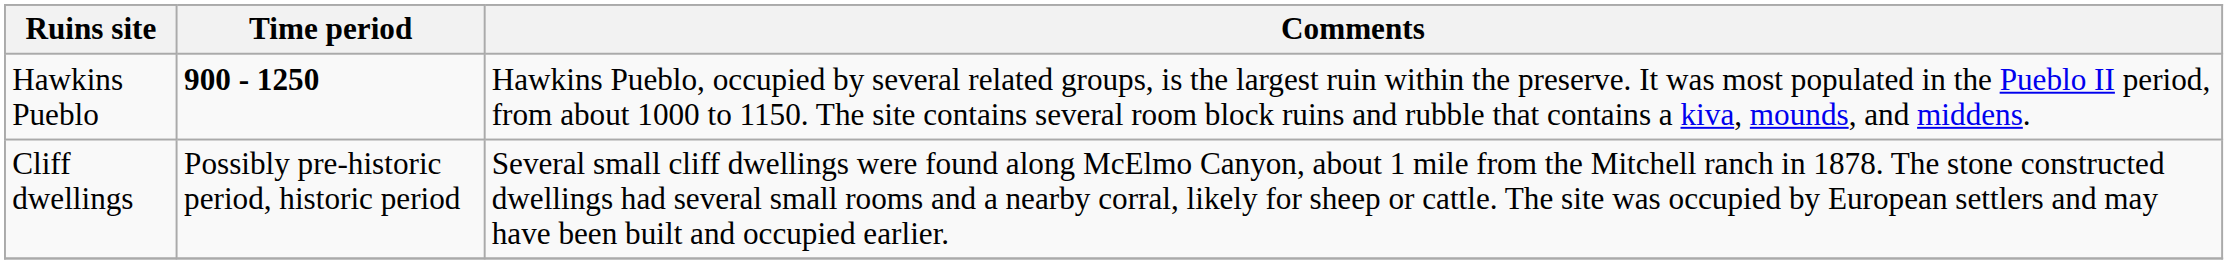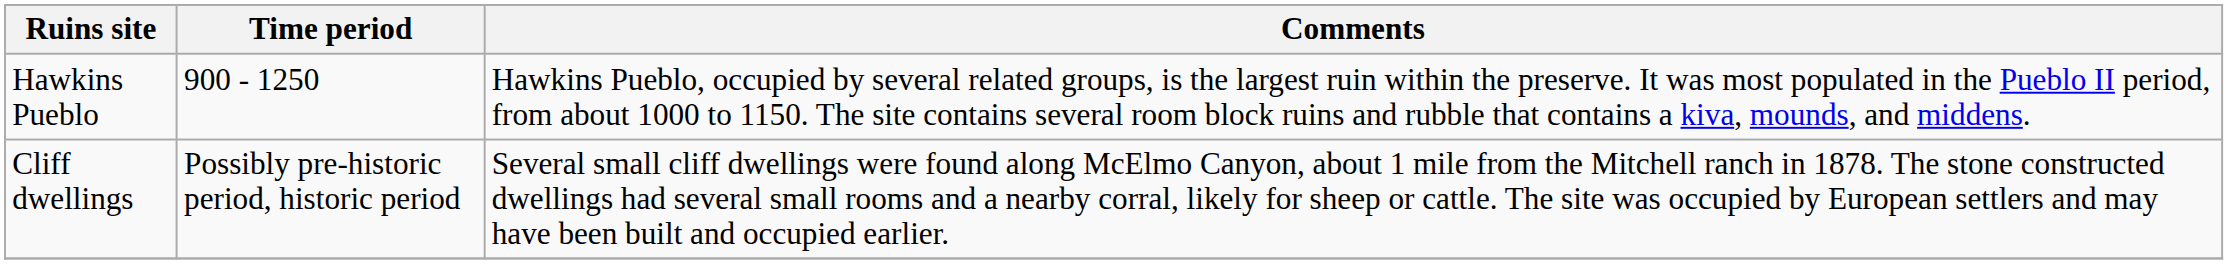(252, 78) bold -> (252, 78) normal
